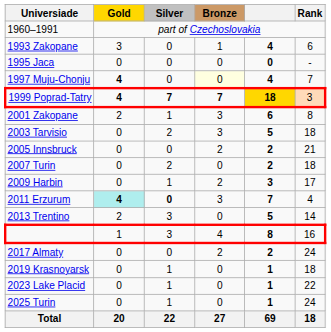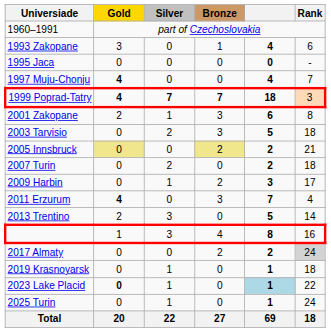(220, 79) lightyellow background -> (220, 79) no background
(270, 97) gold background -> (270, 97) no background
(119, 149) no background -> (119, 149) khaki background
(220, 149) no background -> (220, 149) khaki background
(119, 199) paleturquoise background -> (119, 199) no background
(169, 199) bold -> (169, 199) normal
(310, 252) no background -> (310, 252) lightgrey background
(119, 285) normal -> (119, 285) bold
(270, 285) no background -> (270, 285) lightblue background
